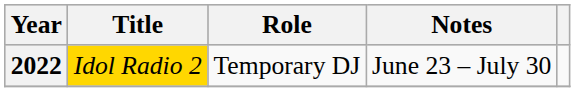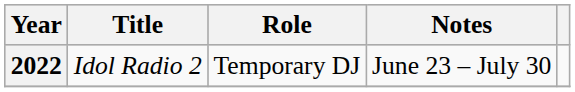(138, 65) gold background -> (138, 65) no background
